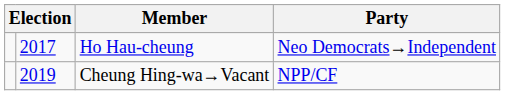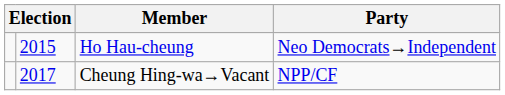(38, 47) 2017 -> (38, 47) 2015
(38, 75) 2019 -> (38, 75) 2017
